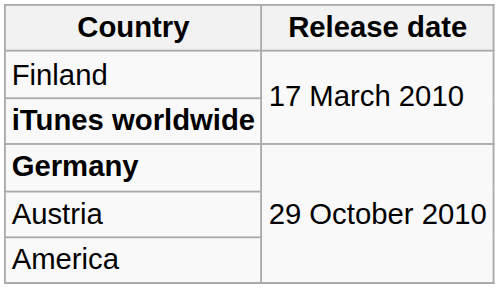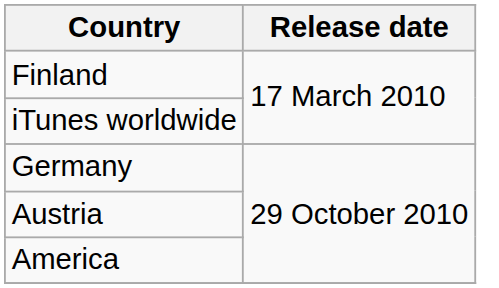(133, 120) bold -> (124, 120) normal
(75, 167) bold -> (72, 167) normal
